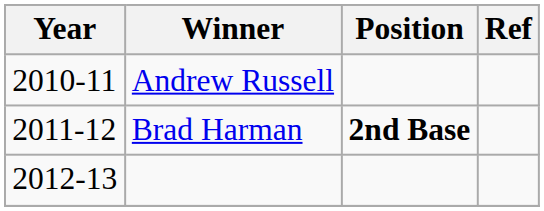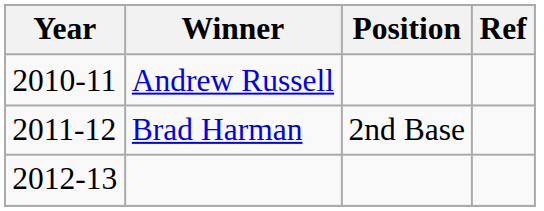(409, 129) bold -> (407, 129) normal
